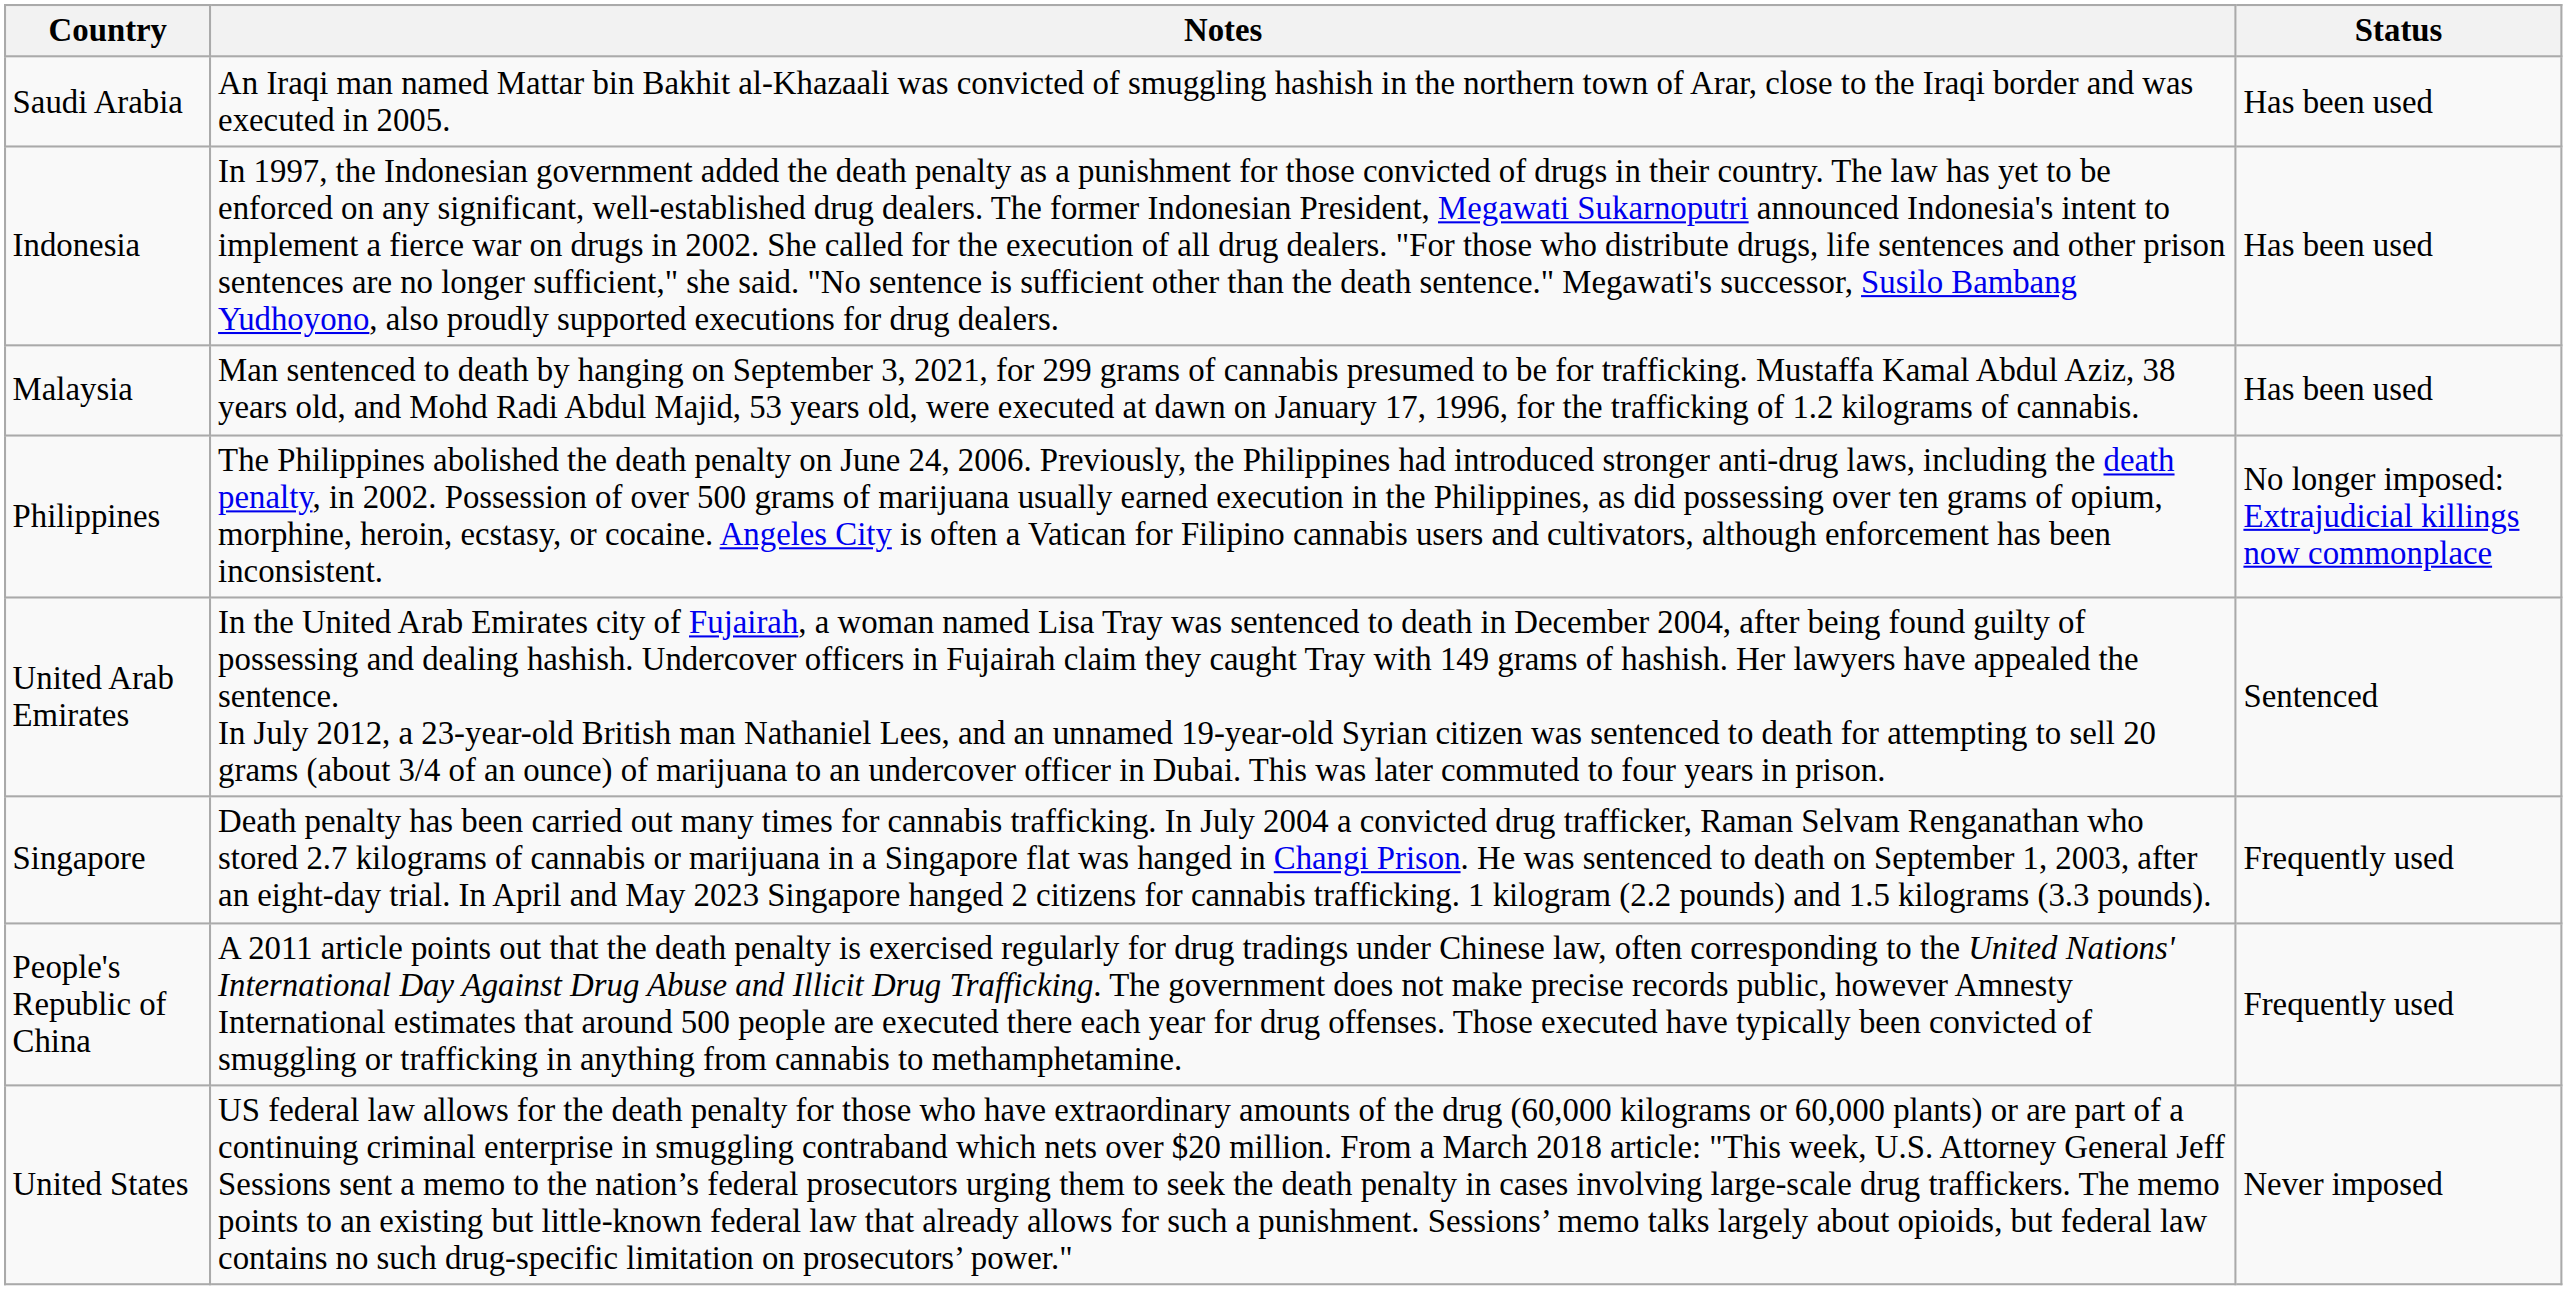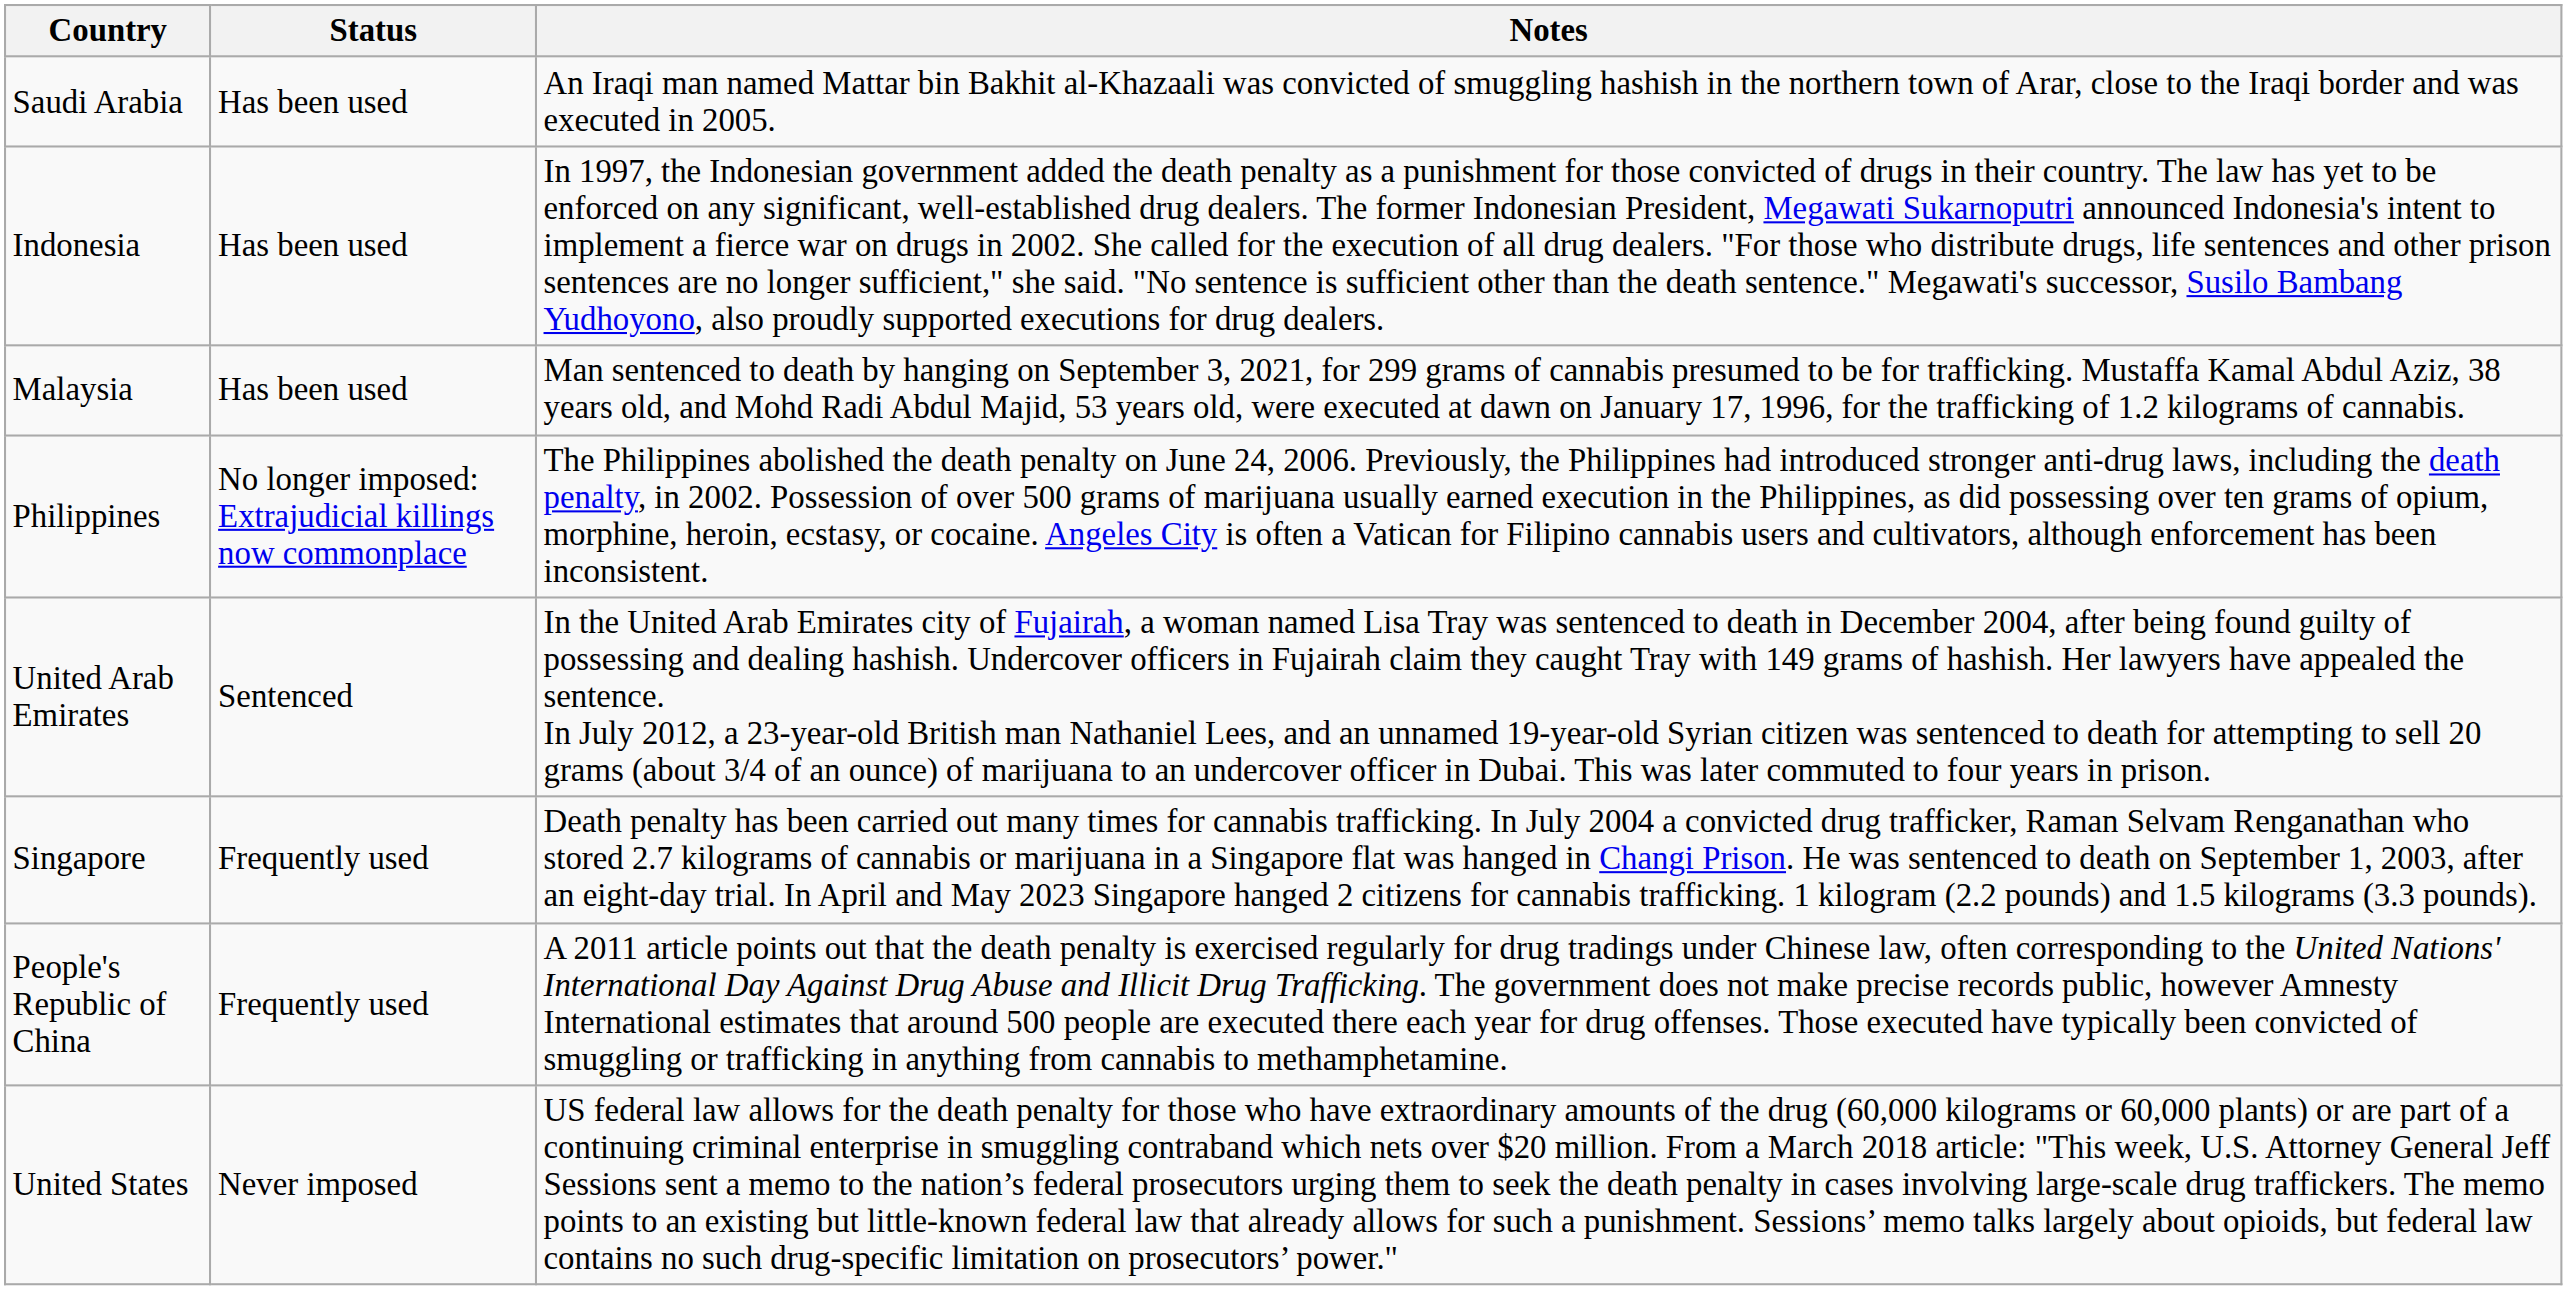columns swapped: (2399, 30) <-> (1223, 30)
